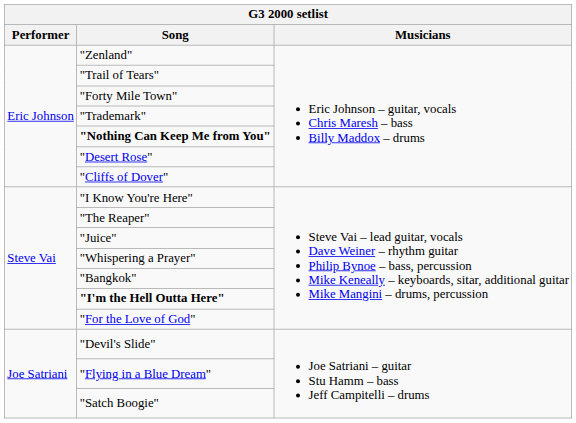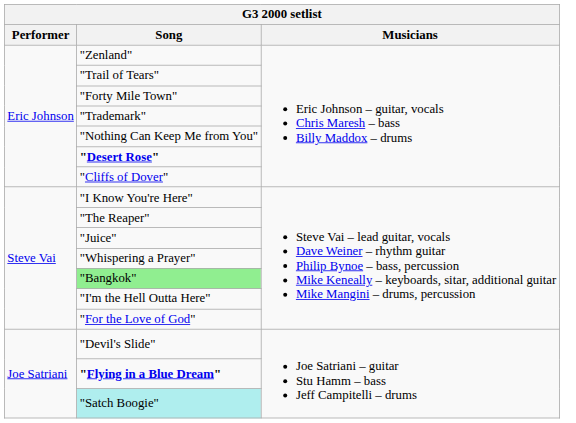(175, 136) bold -> (169, 136) normal
(116, 156) normal -> (119, 156) bold
(108, 278) no background -> (108, 278) lightgreen background
(152, 298) bold -> (145, 298) normal
(145, 373) normal -> (150, 373) bold
(119, 403) no background -> (119, 403) paleturquoise background
